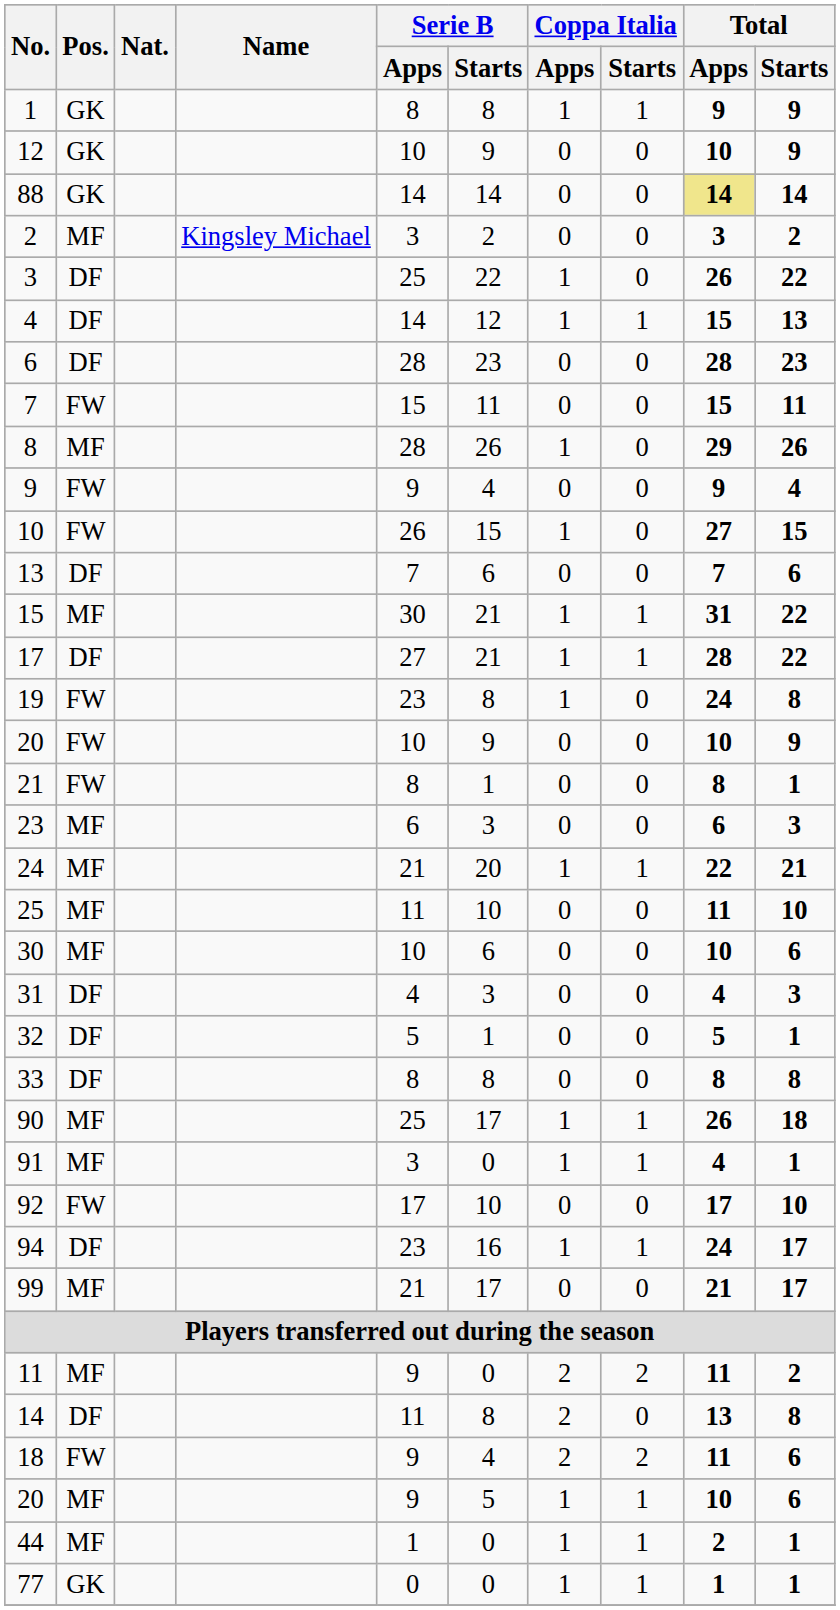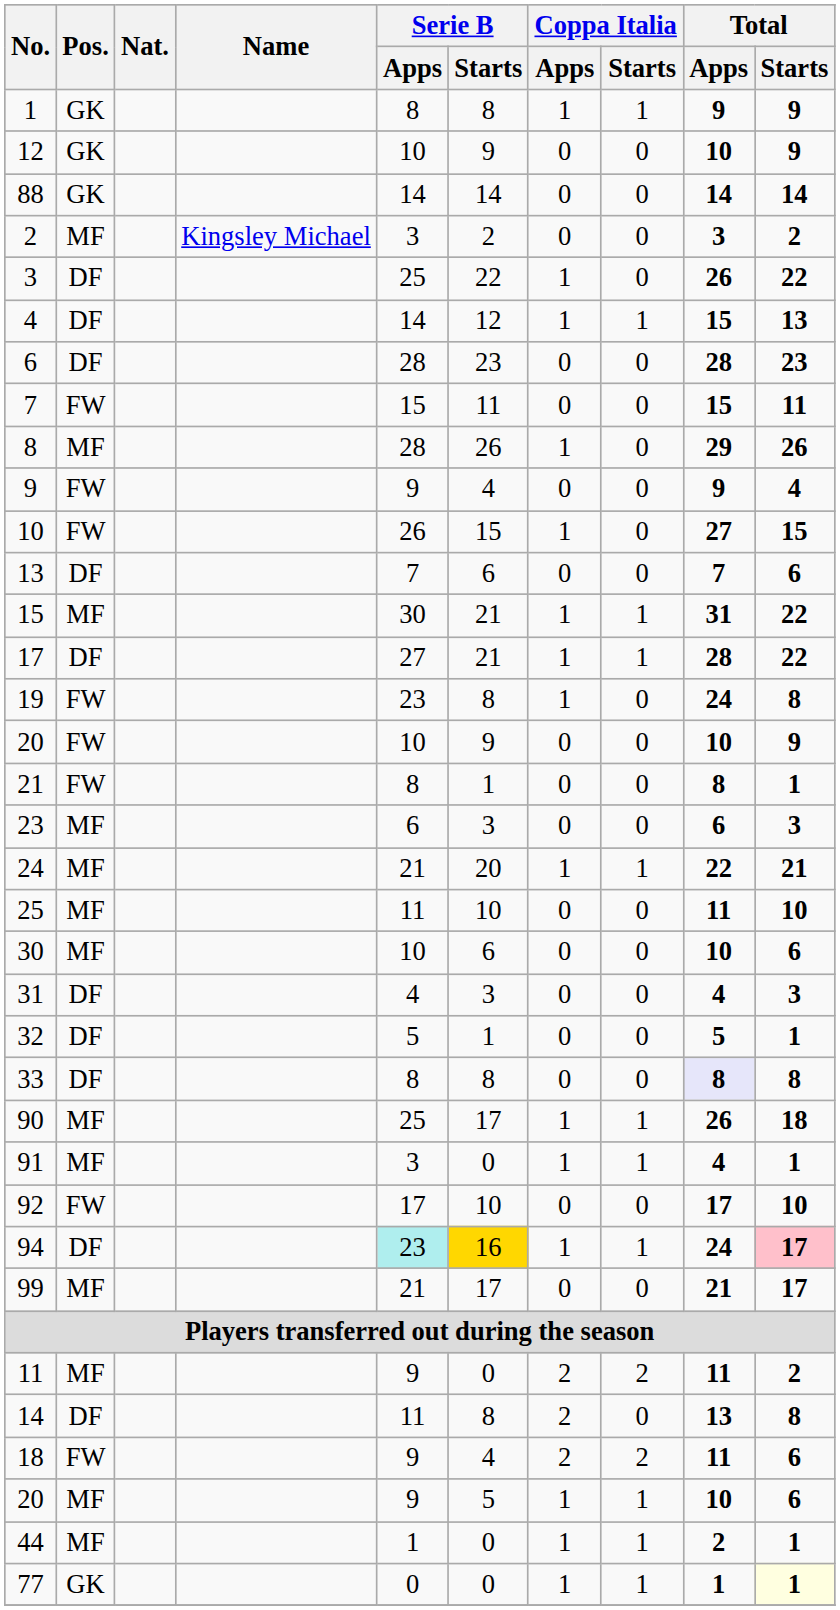(719, 194) khaki background -> (719, 194) no background
(719, 1078) no background -> (719, 1078) lavender background
(413, 1247) no background -> (413, 1247) paleturquoise background
(488, 1247) no background -> (488, 1247) gold background
(794, 1247) no background -> (794, 1247) pink background
(794, 1584) no background -> (794, 1584) lightyellow background
